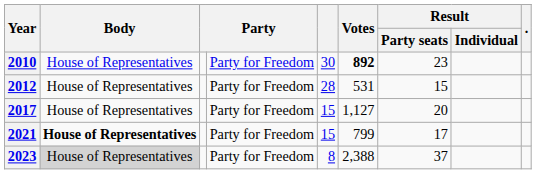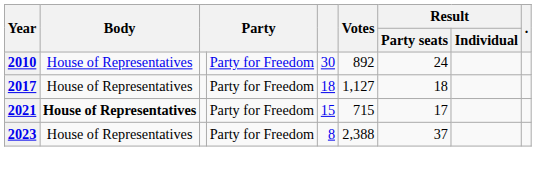(364, 63) bold -> (364, 63) normal
(441, 63) 23 -> (441, 63) 24
- row: (22, 87)
(328, 110) 15 -> (328, 87) 18
(441, 110) 20 -> (441, 87) 18
(364, 134) 799 -> (364, 110) 715
(120, 157) lightgrey background -> (120, 134) no background
